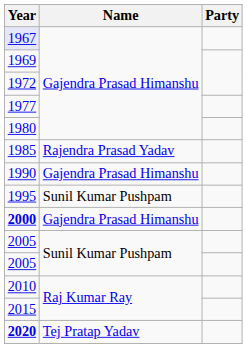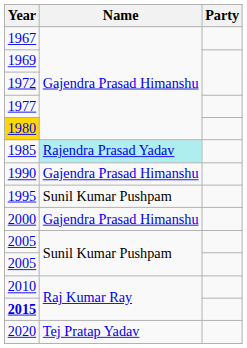(22, 38) lavender background -> (22, 38) no background
(22, 128) no background -> (22, 128) gold background
(109, 151) no background -> (109, 151) paleturquoise background
(22, 219) bold -> (22, 219) normal
(22, 309) normal -> (22, 309) bold
(22, 331) bold -> (22, 331) normal
